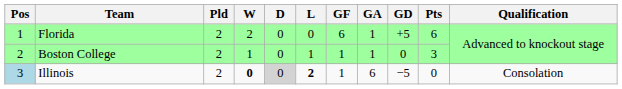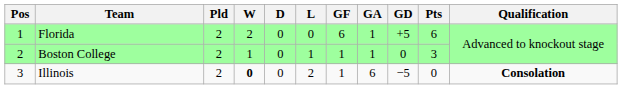(20, 73) lightblue background -> (20, 73) no background
(280, 73) lightgrey background -> (280, 73) no background
(311, 73) bold -> (311, 73) normal
(533, 73) normal -> (533, 73) bold
